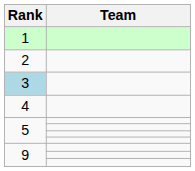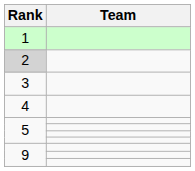(25, 60) no background -> (25, 60) lightgrey background
(25, 83) lightblue background -> (25, 83) no background
